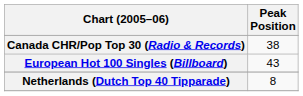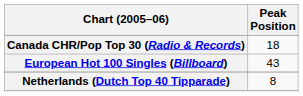(273, 44) 38 -> (273, 44) 18
